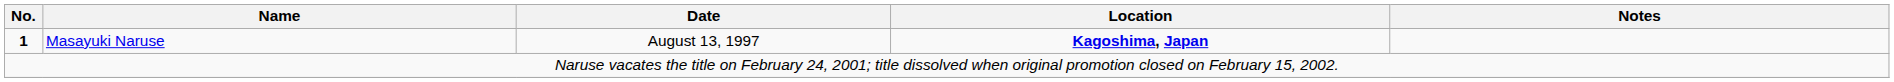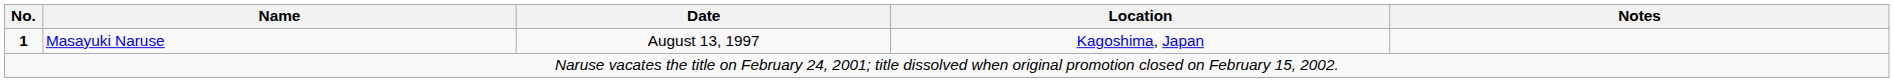(1140, 41) bold -> (1140, 41) normal
